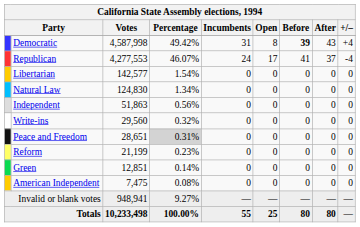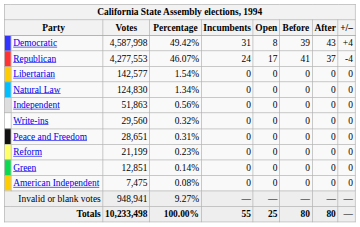(305, 43) bold -> (305, 43) normal
(187, 136) lightgrey background -> (187, 136) no background
